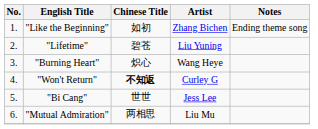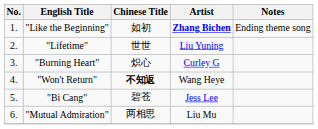(200, 28) normal -> (202, 28) bold
(141, 45) 碧苍 -> (141, 45) 世世
(200, 63) Wang Heye -> (202, 63) Curley G
(200, 80) Curley G -> (202, 80) Wang Heye
(141, 97) 世世 -> (141, 97) 碧苍
